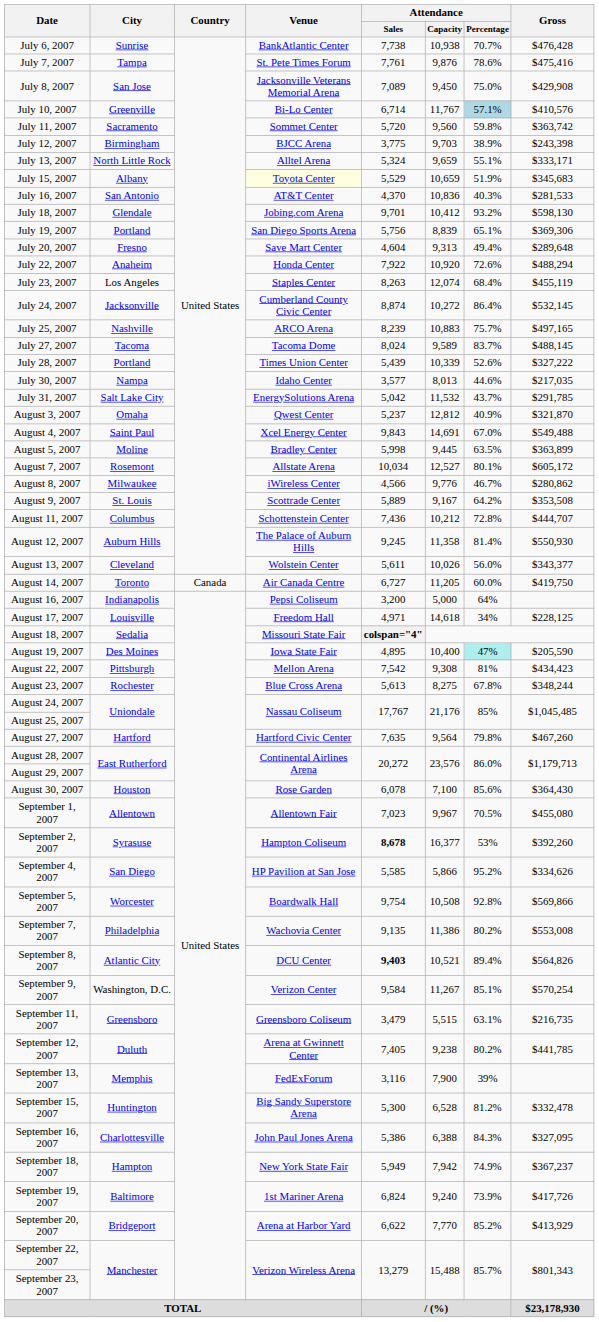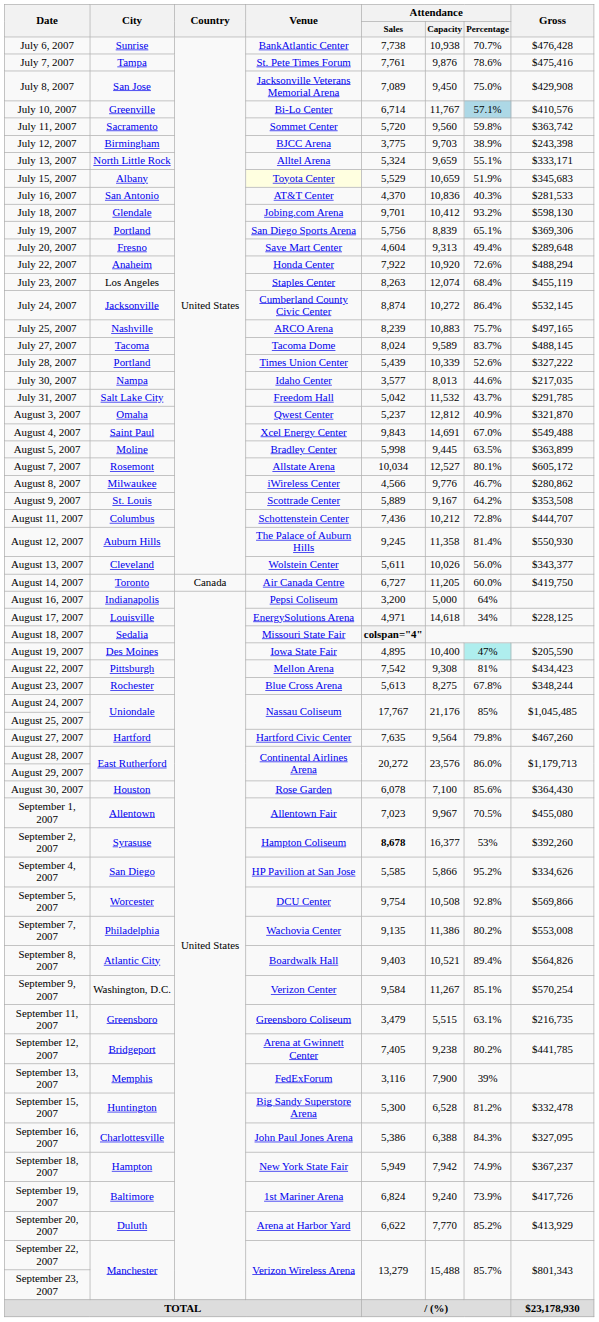(304, 397) EnergySolutions Arena -> (304, 397) Freedom Hall
(304, 617) Freedom Hall -> (304, 617) EnergySolutions Arena
(304, 901) Boardwalk Hall -> (304, 901) DCU Center
(304, 960) DCU Center -> (304, 960) Boardwalk Hall
(393, 960) bold -> (393, 960) normal
(132, 1049) Duluth -> (132, 1049) Bridgeport
(132, 1226) Bridgeport -> (132, 1226) Duluth
